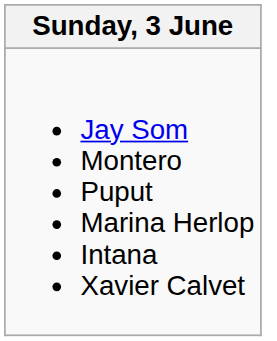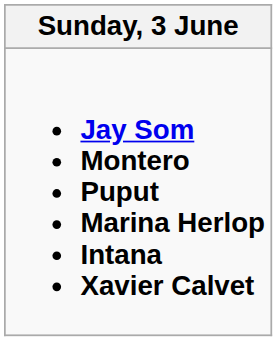(133, 207) normal -> (138, 207) bold
